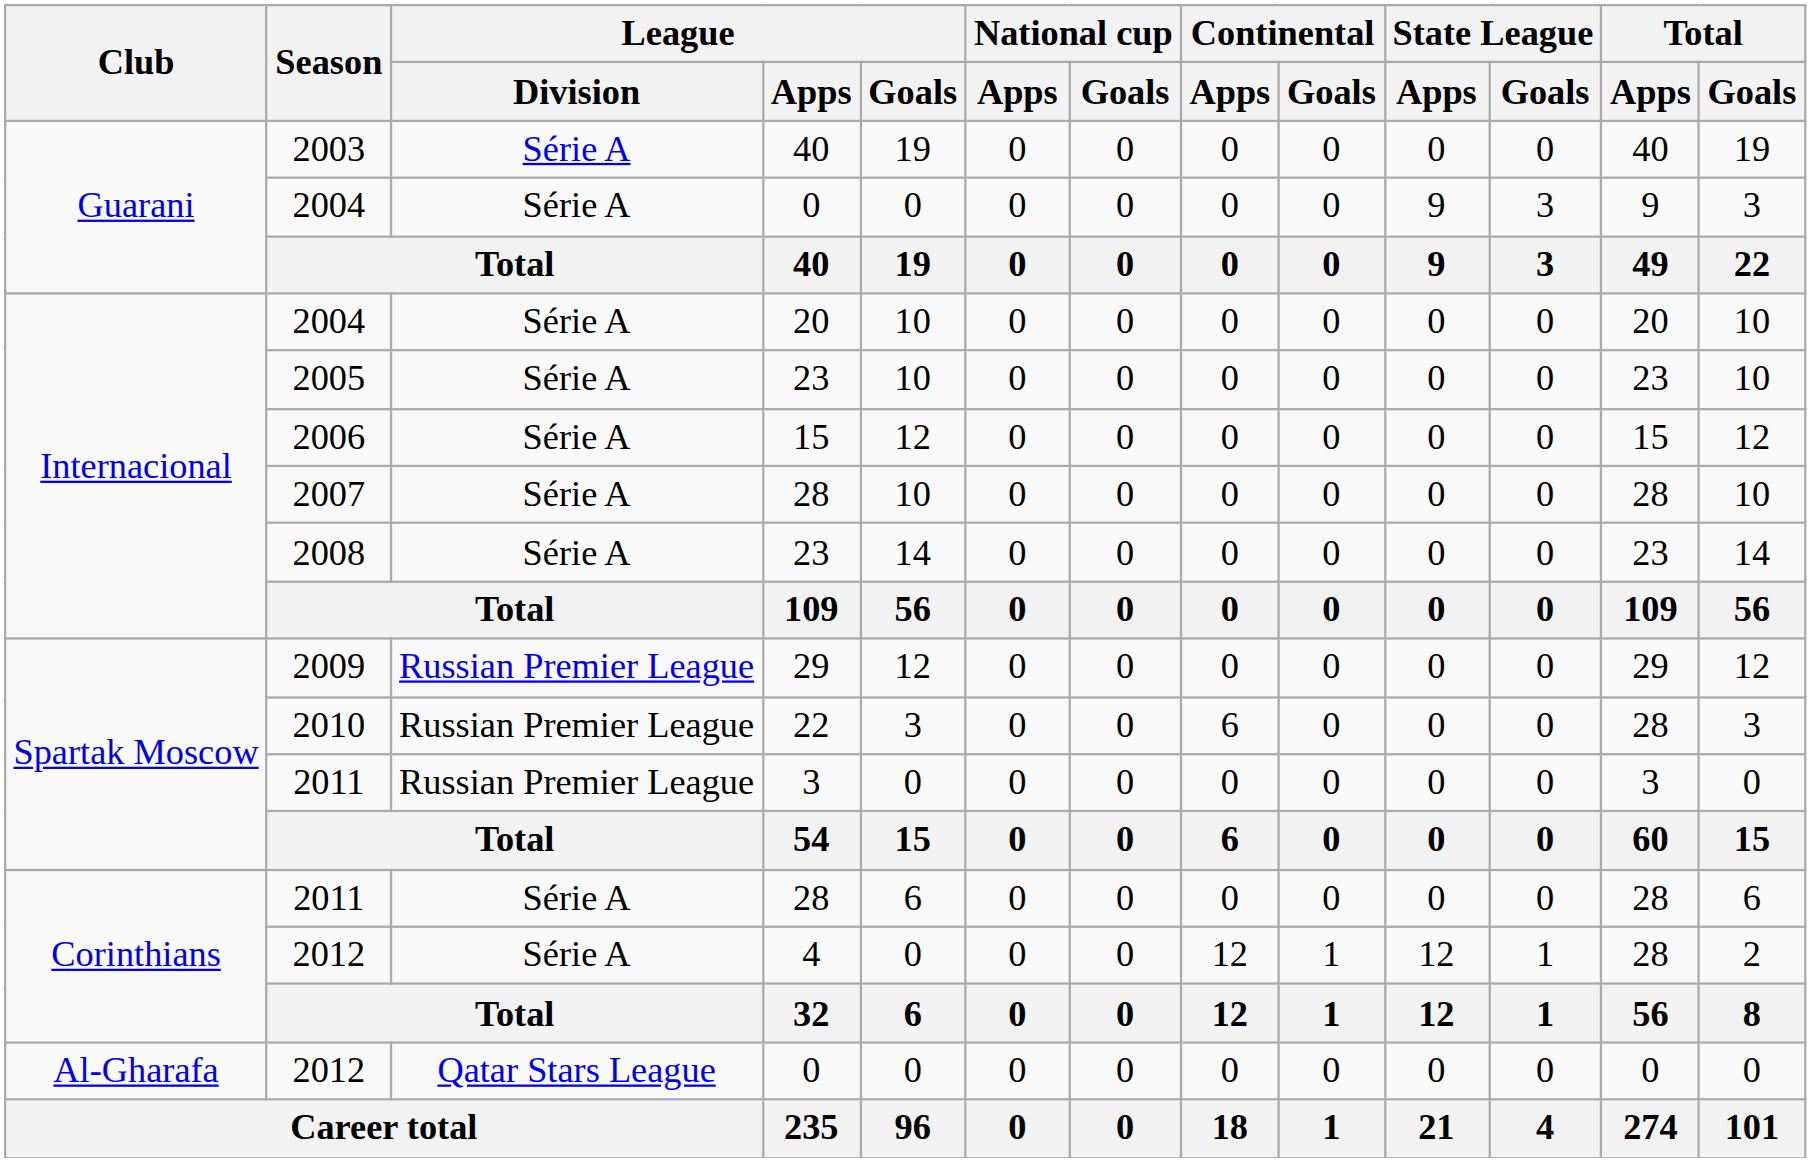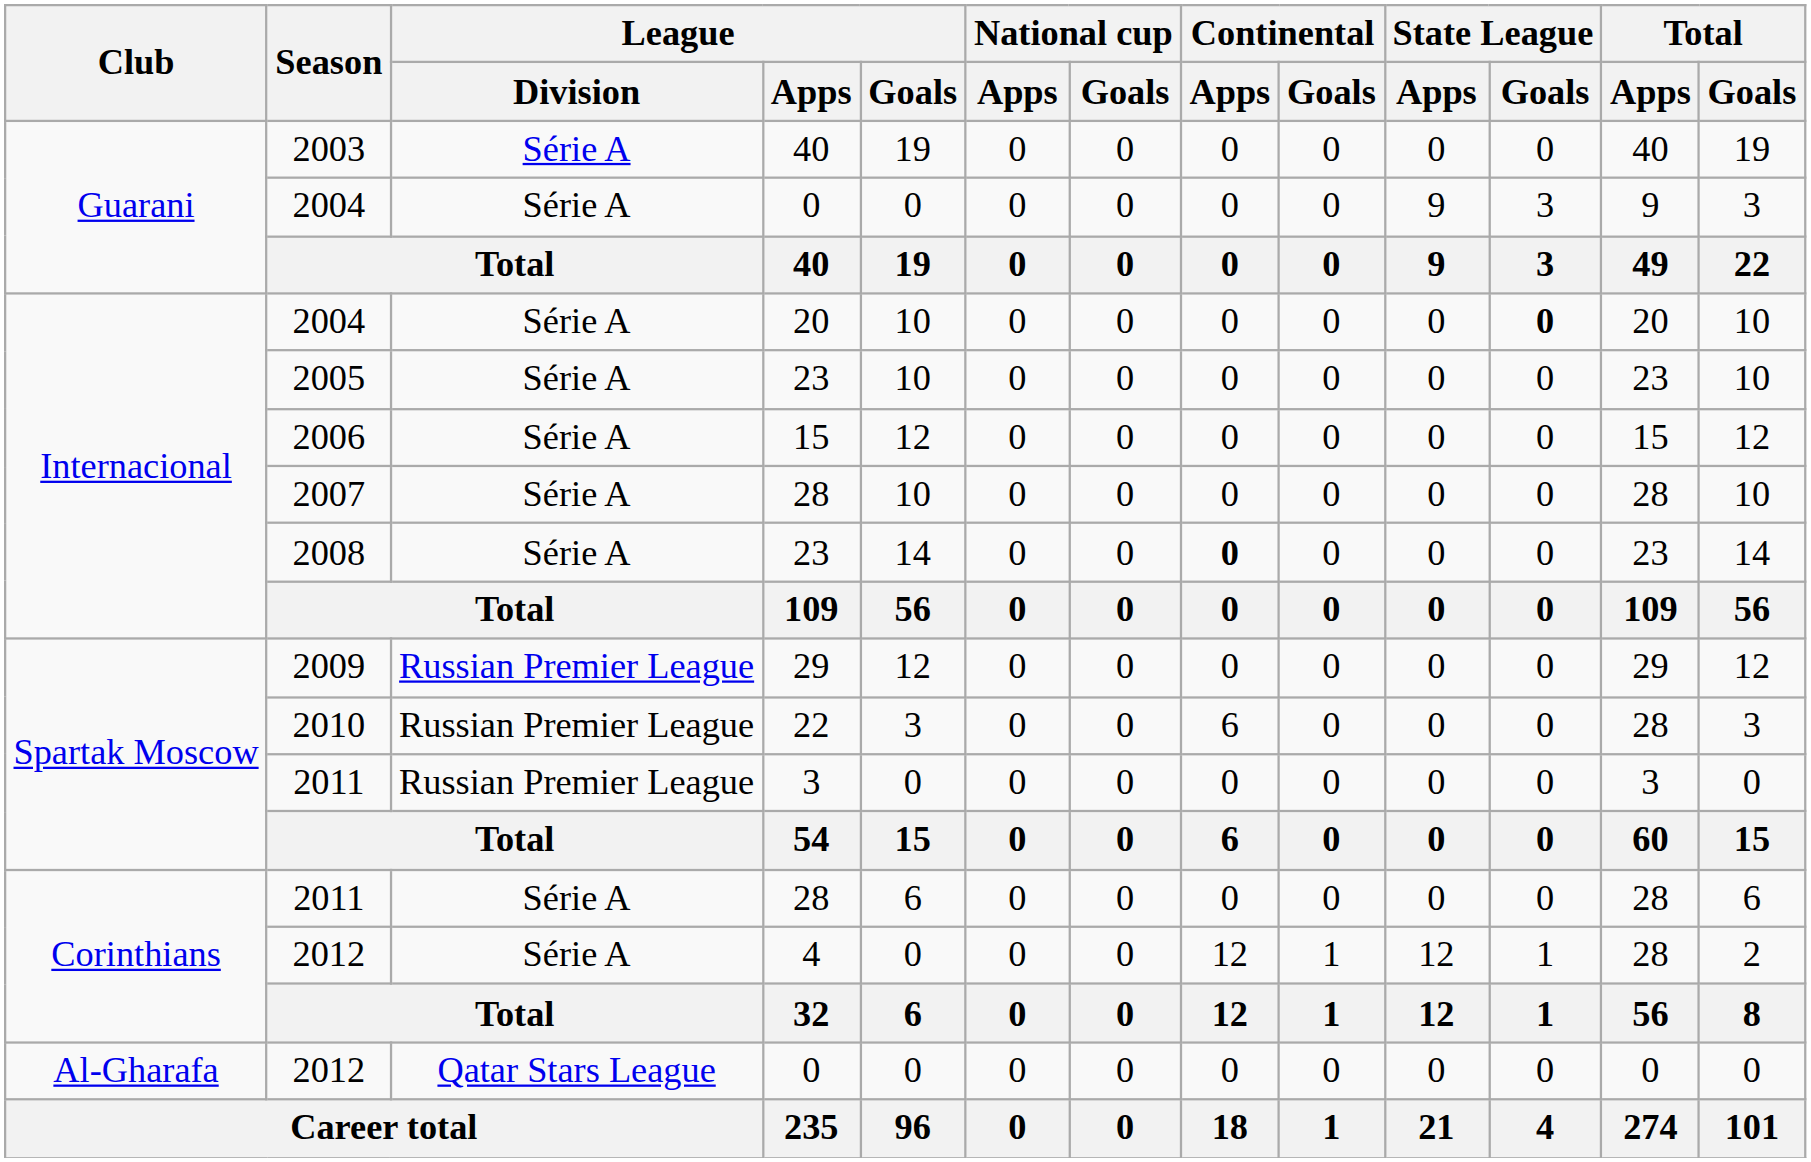(1545, 321) normal -> (1545, 321) bold
(1230, 551) normal -> (1230, 551) bold
